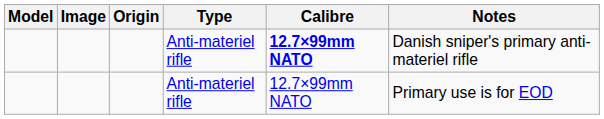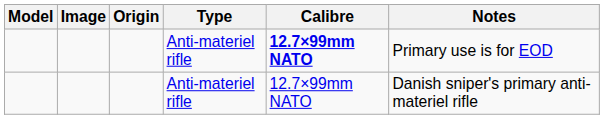(492, 50) Danish sniper's primary anti-materiel rifle -> (473, 50) Primary use is for EOD
(473, 93) Primary use is for EOD -> (492, 93) Danish sniper's primary anti-materiel rifle
